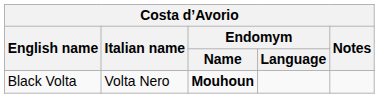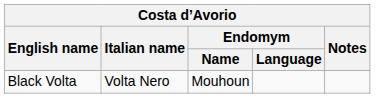(223, 81) bold -> (220, 81) normal
